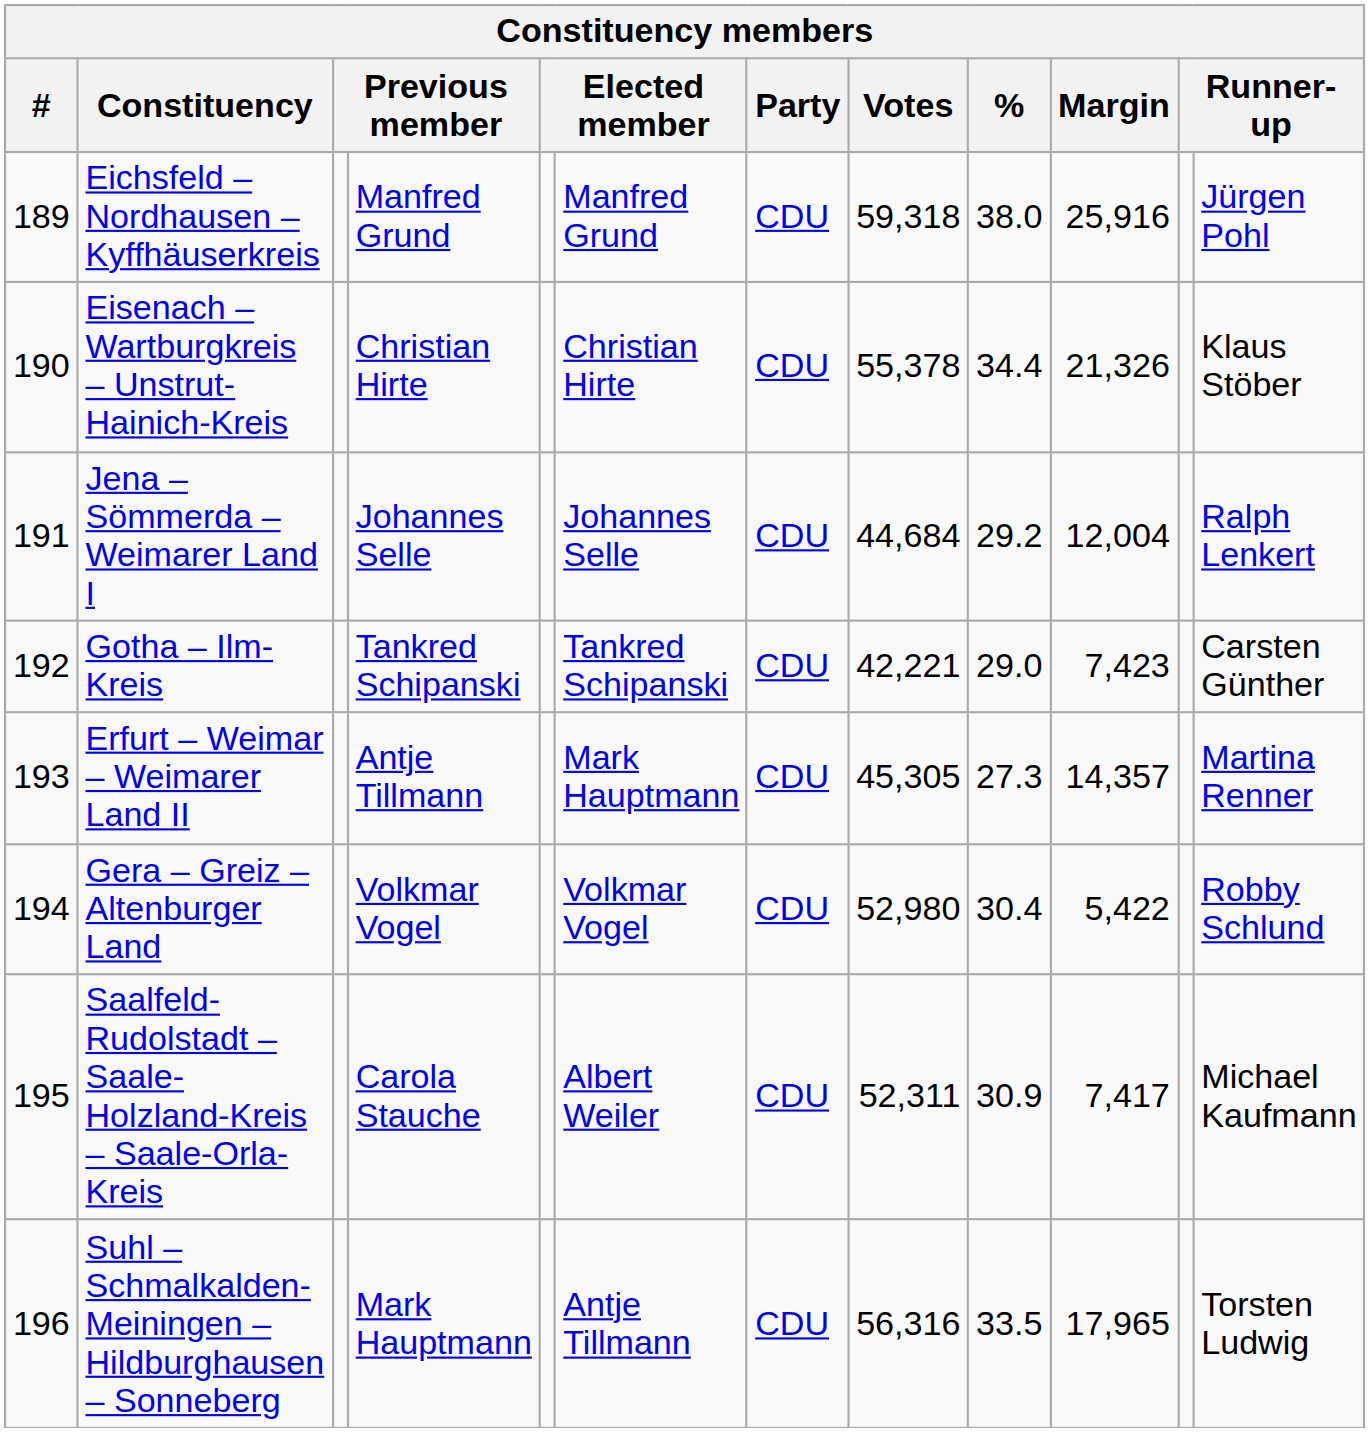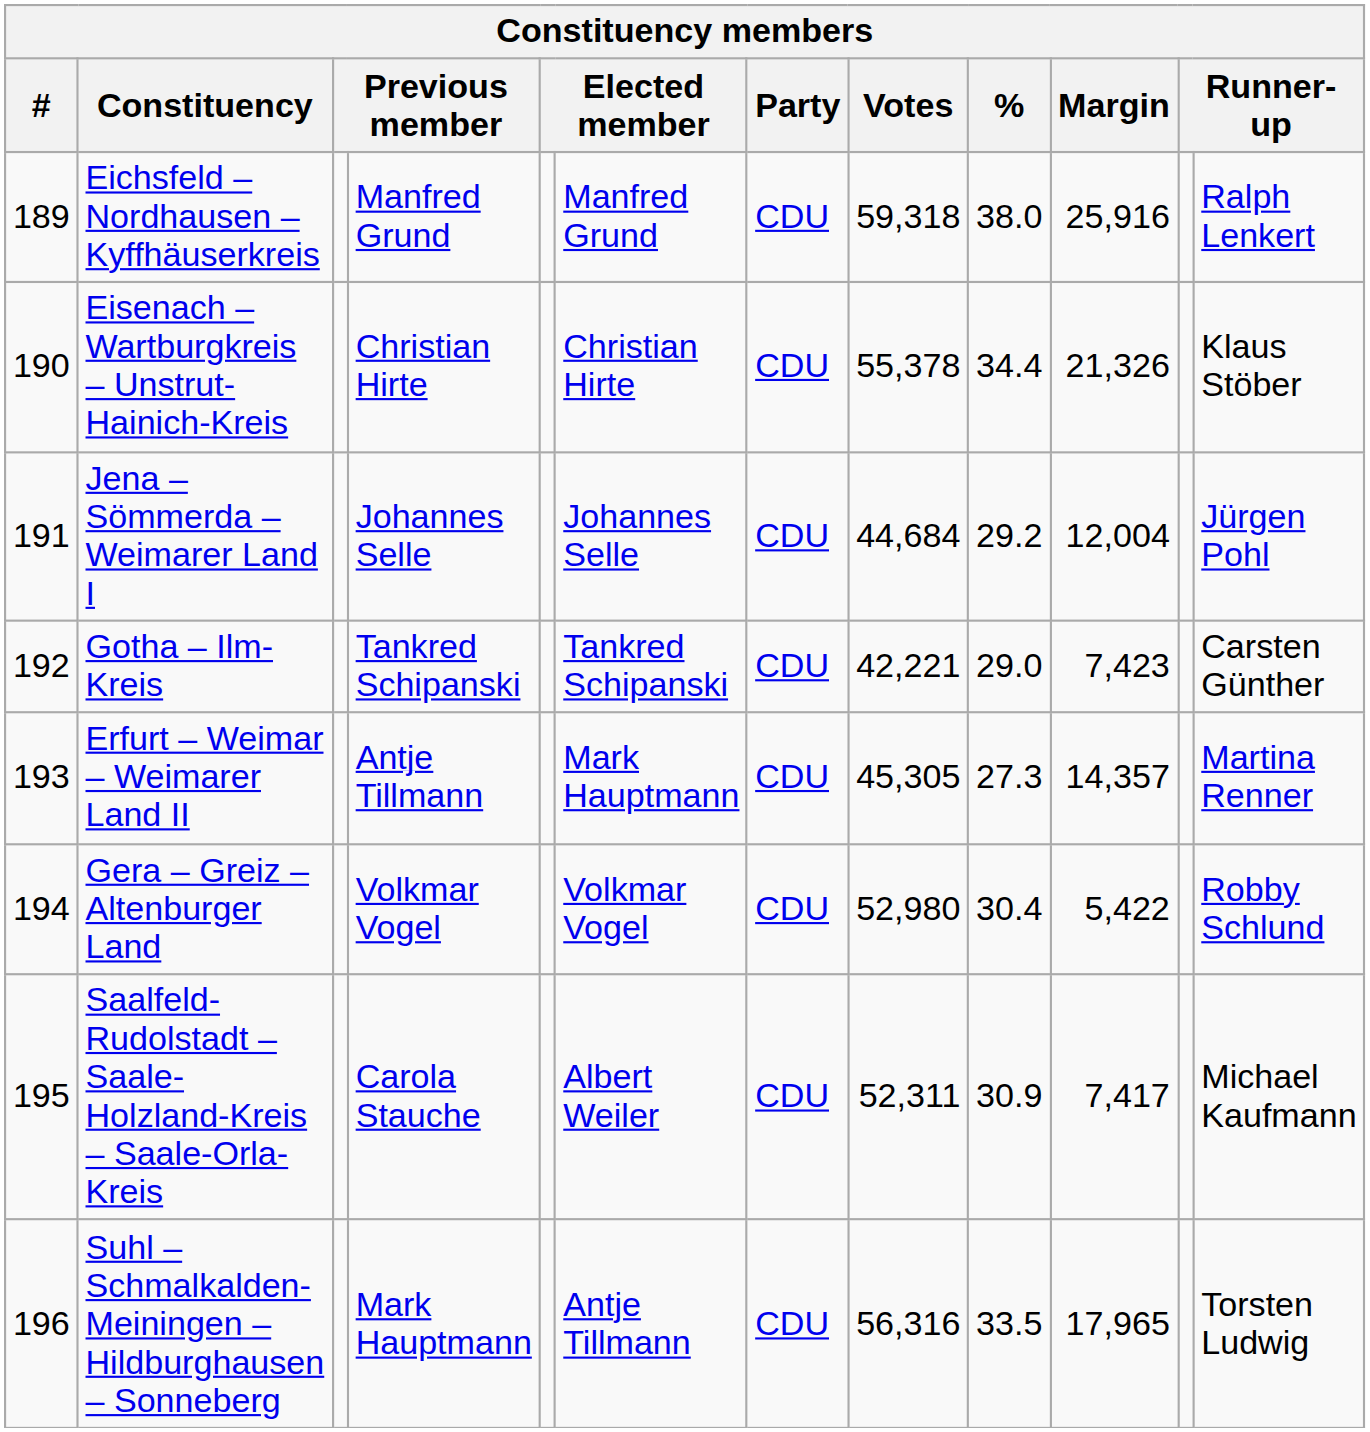(1253, 216) Jürgen Pohl -> (1258, 216) Ralph Lenkert
(1258, 535) Ralph Lenkert -> (1253, 535) Jürgen Pohl
